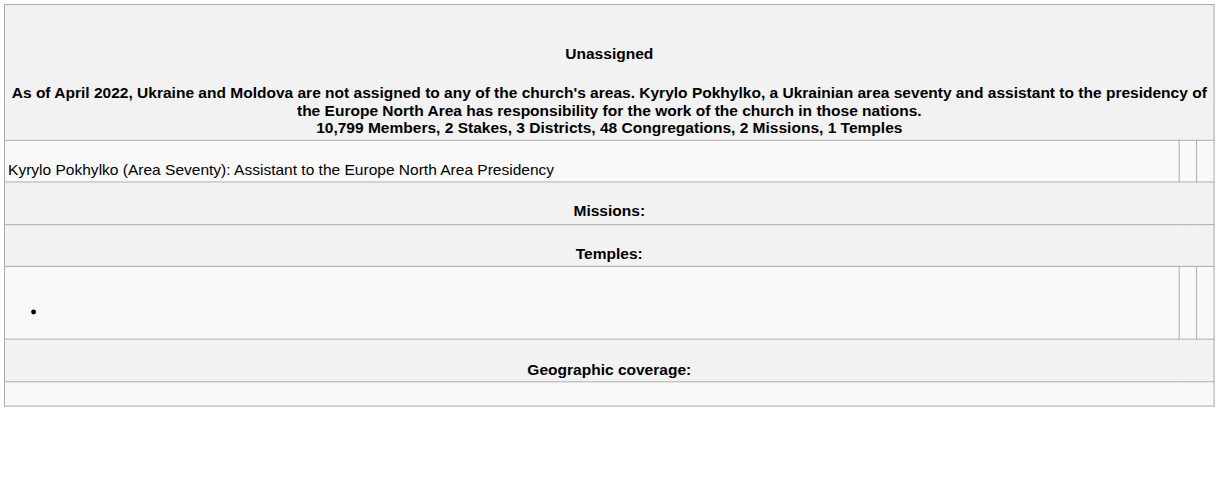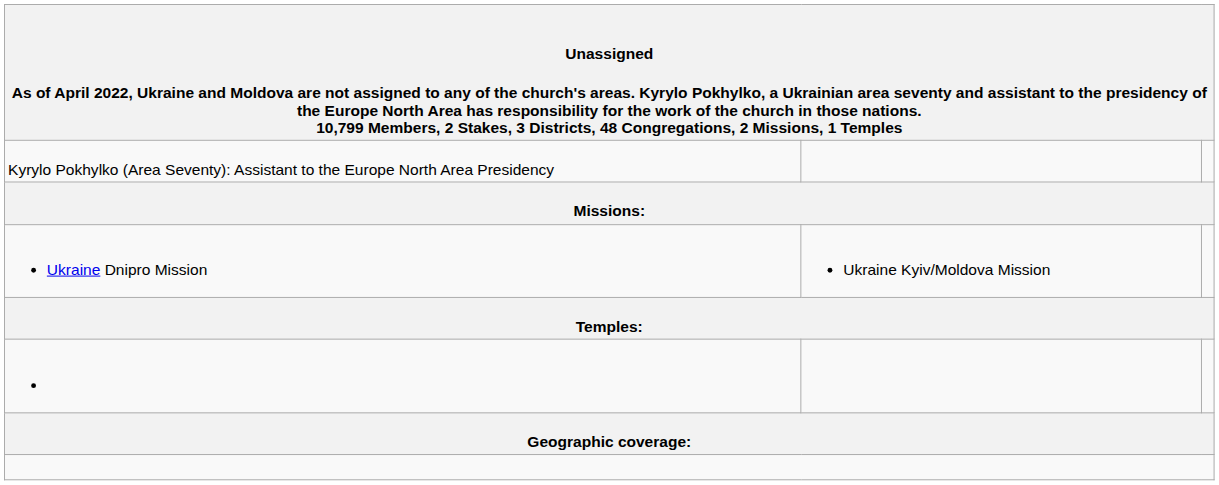+ row: (403, 270)
